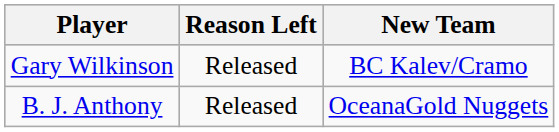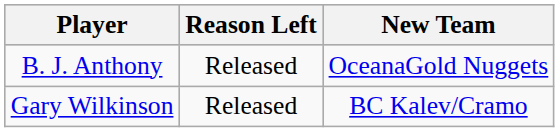rows swapped: (92, 106) <-> (92, 65)
